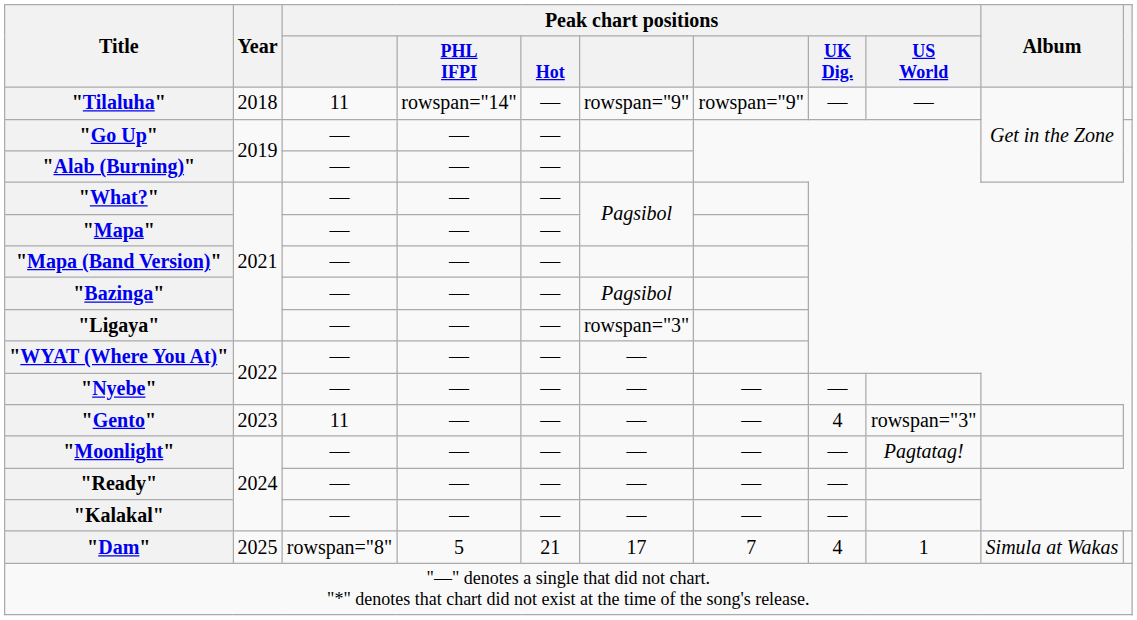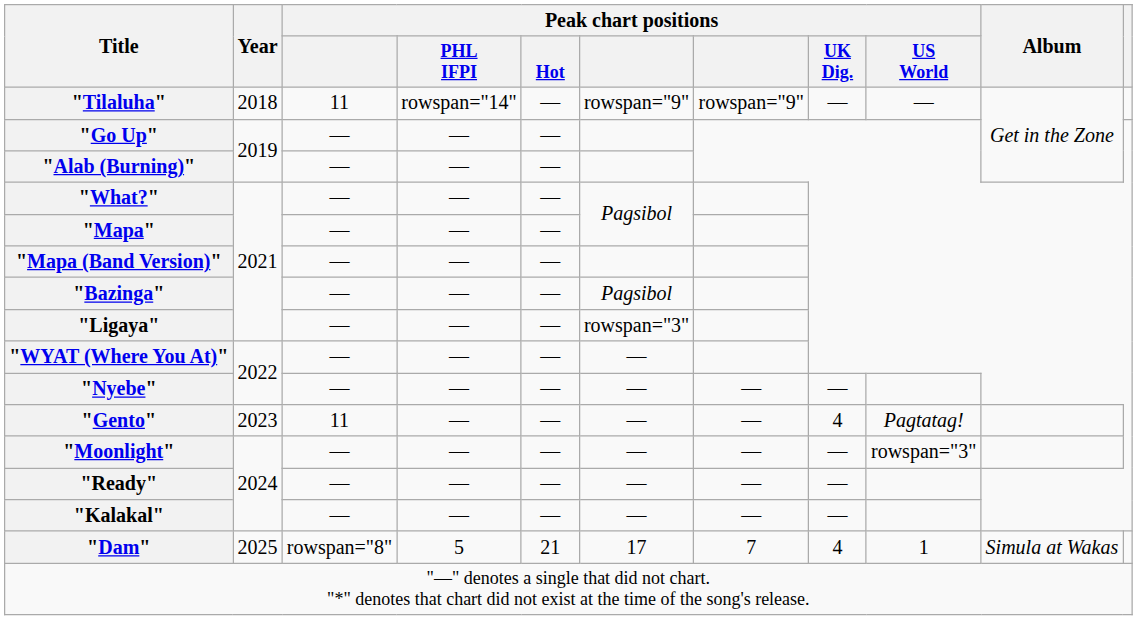(924, 420) rowspan="3" -> (924, 420) Pagtatag!
(924, 451) Pagtatag! -> (924, 451) rowspan="3"
